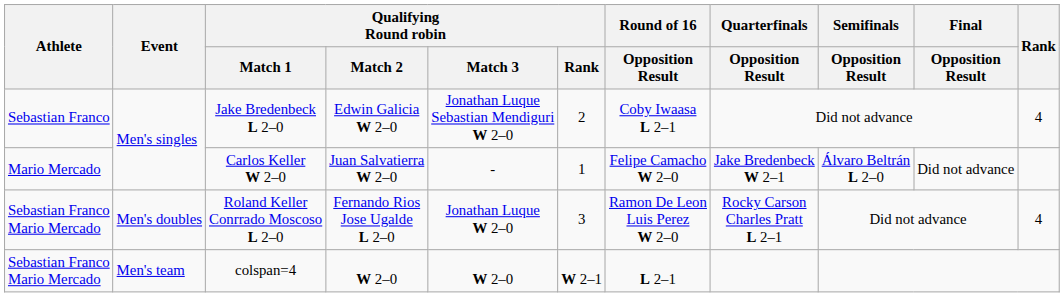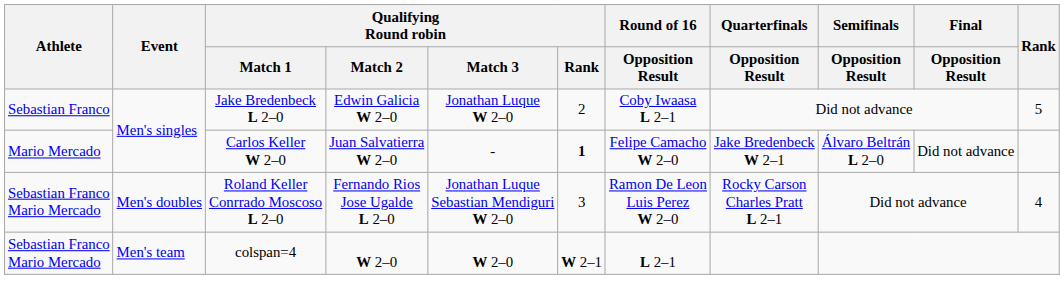(493, 118) Jonathan Luque Sebastian Mendiguri W 2–0 -> (493, 109) Jonathan Luque W 2–0
(1039, 118) 4 -> (1039, 109) 5
(582, 169) normal -> (582, 151) bold
(493, 220) Jonathan Luque W 2–0 -> (493, 202) Jonathan Luque Sebastian Mendiguri W 2–0
